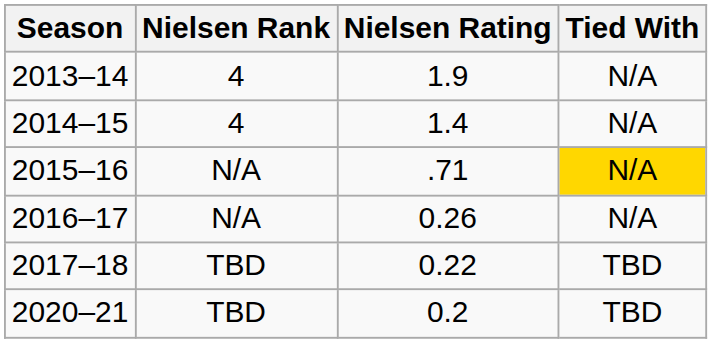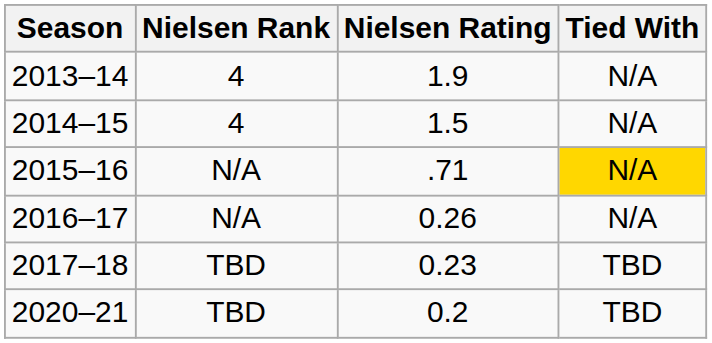(448, 123) 1.4 -> (448, 123) 1.5
(448, 265) 0.22 -> (448, 265) 0.23
